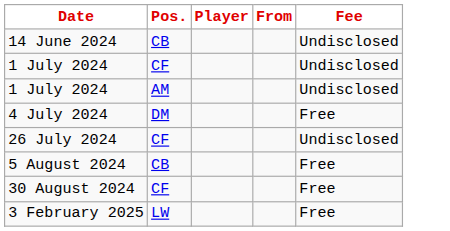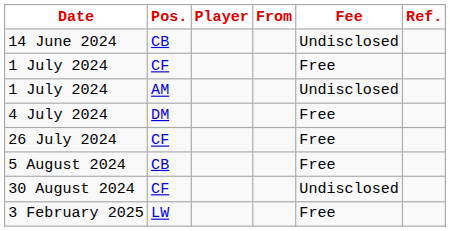+ column: (424, 17)
(349, 66) Undisclosed -> (317, 66) Free
(349, 140) Undisclosed -> (317, 140) Free
(317, 189) Free -> (349, 189) Undisclosed
